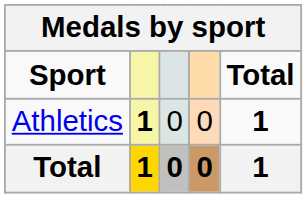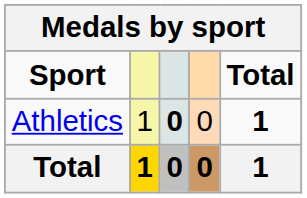(145, 121) bold -> (145, 121) normal
(175, 121) normal -> (175, 121) bold
